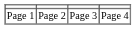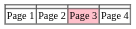(83, 16) no background -> (83, 16) pink background
